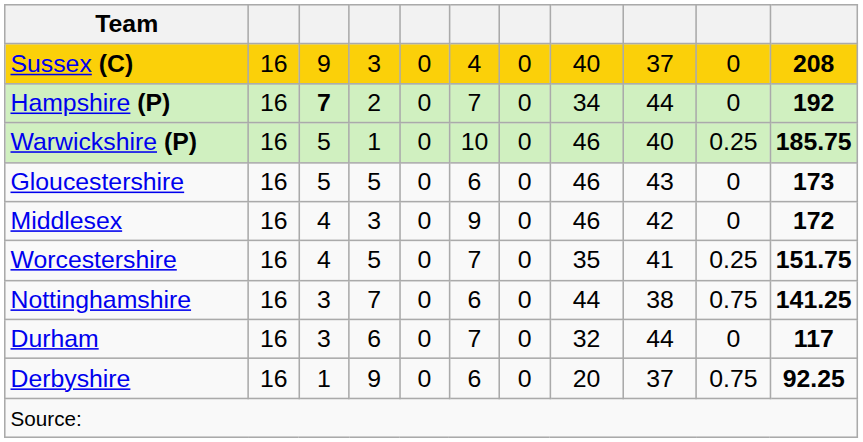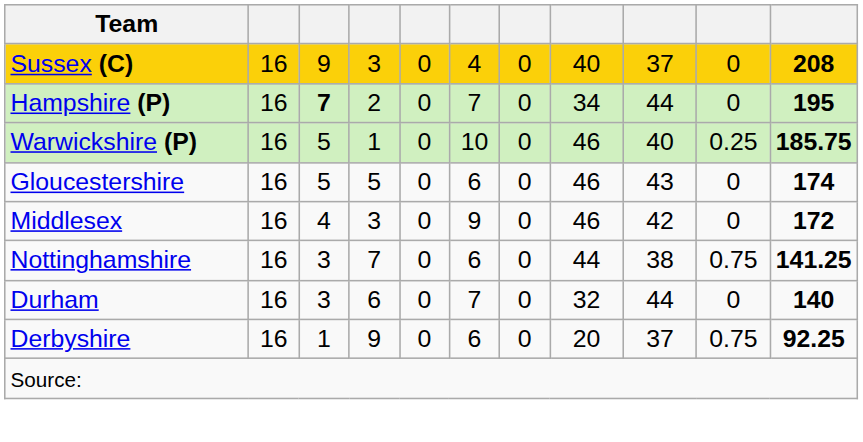(814, 102) 192 -> (814, 102) 195
(814, 181) 173 -> (814, 181) 174
- row: (94, 260)
(814, 338) 117 -> (814, 299) 140
